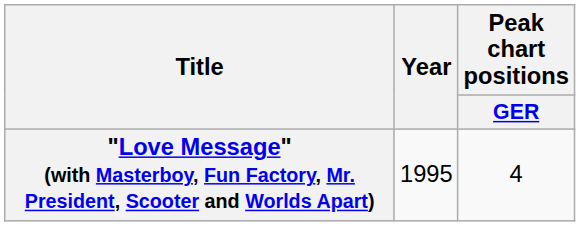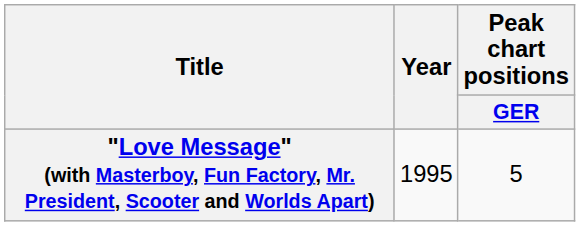(516, 174) 4 -> (516, 174) 5
